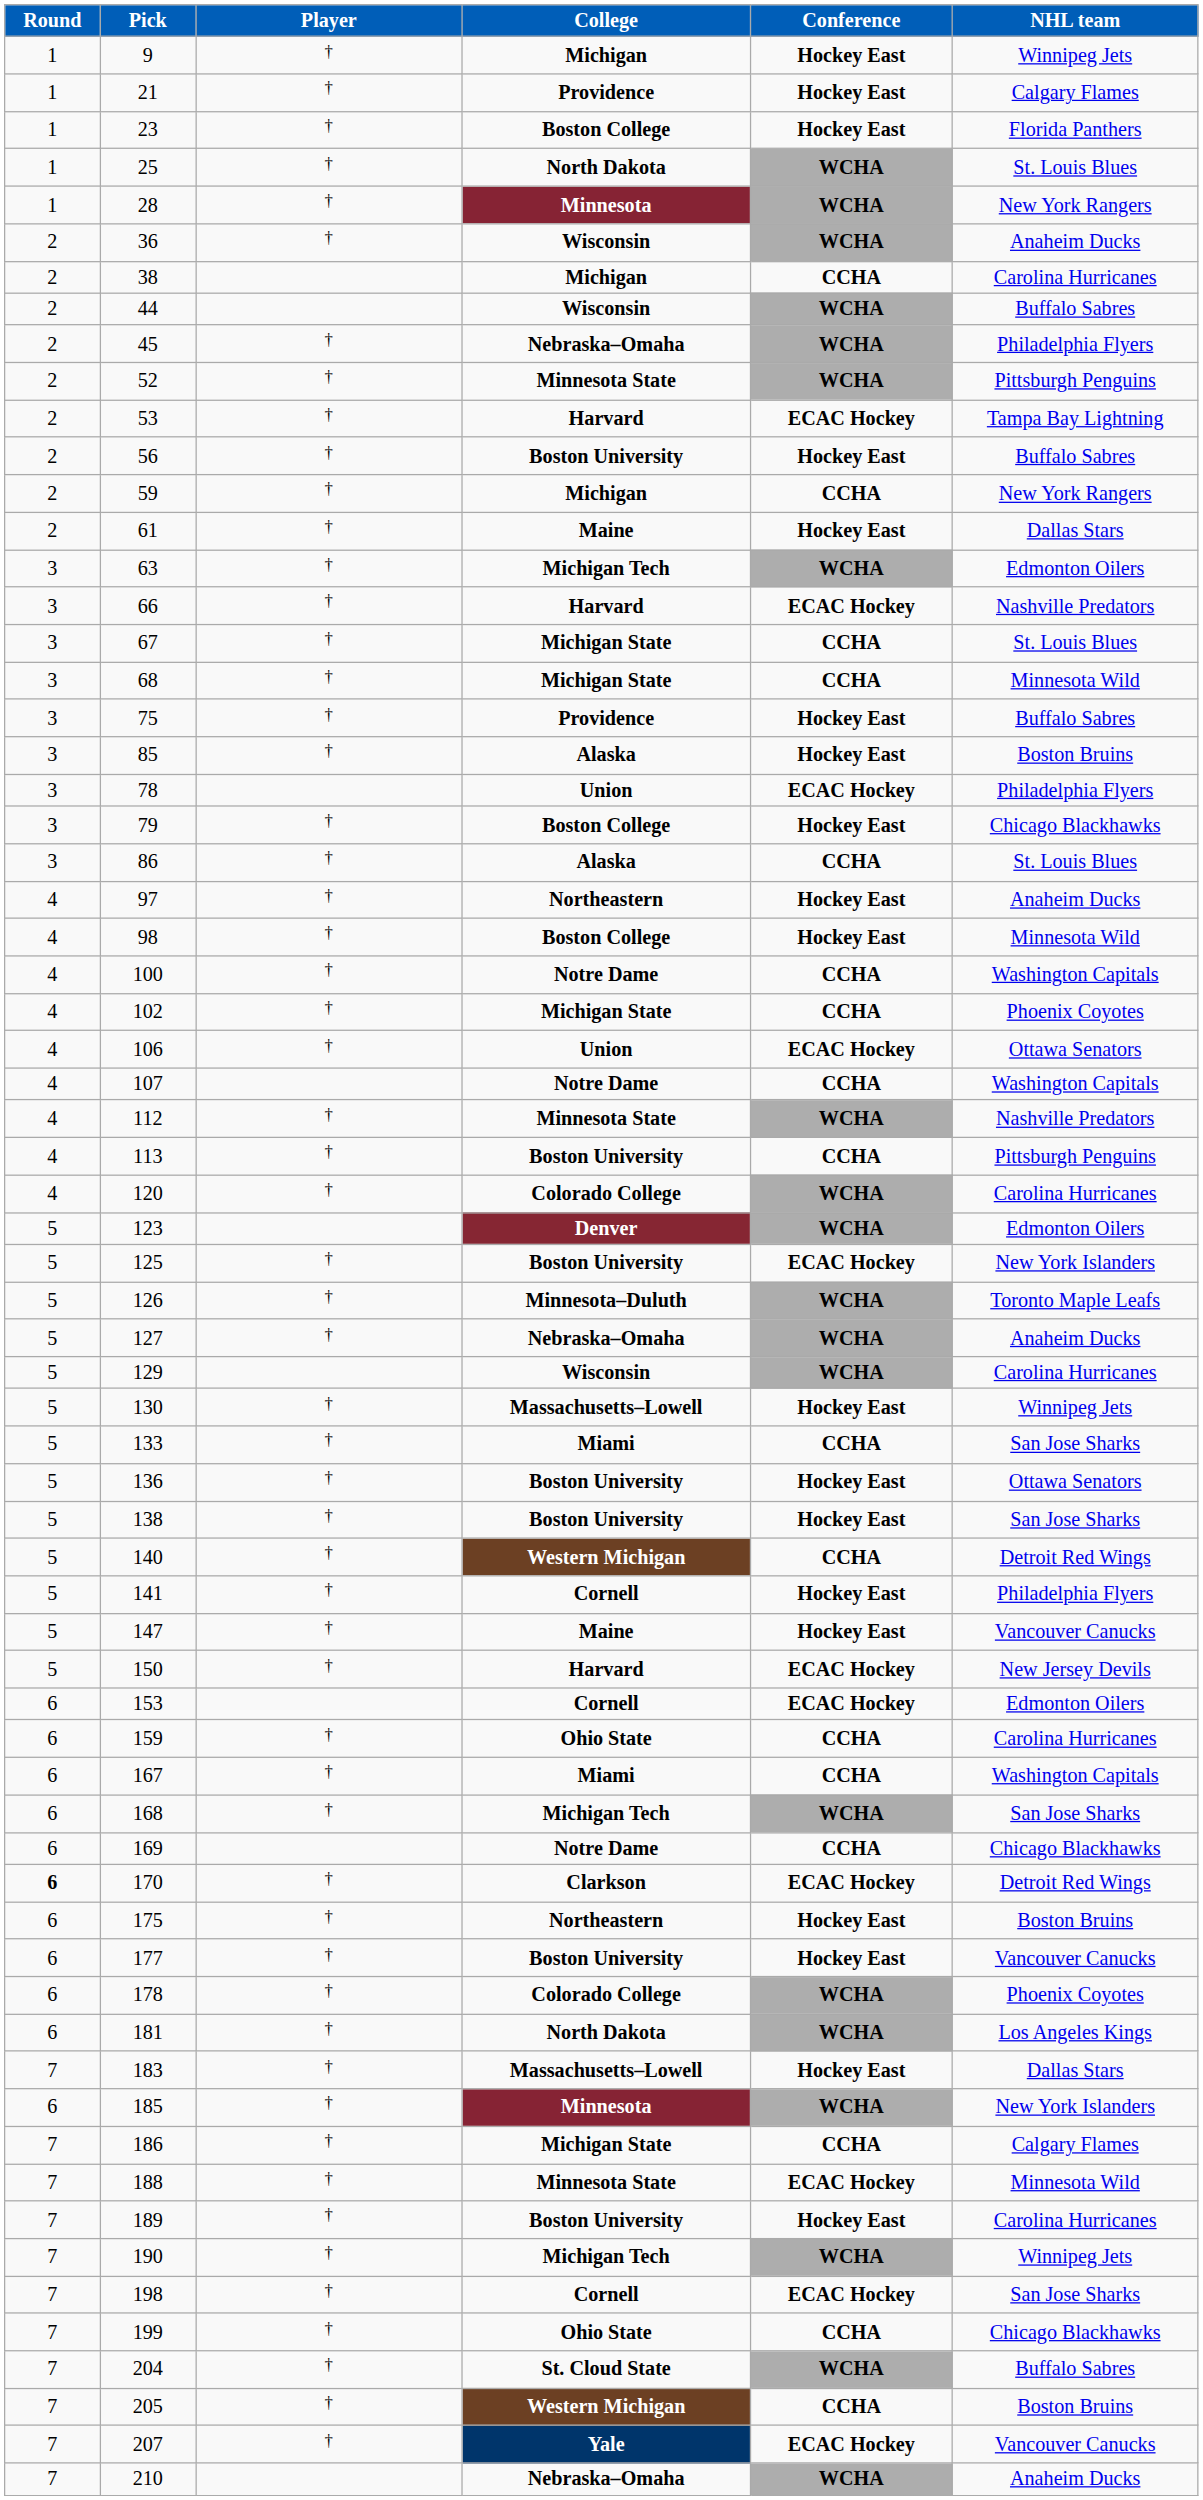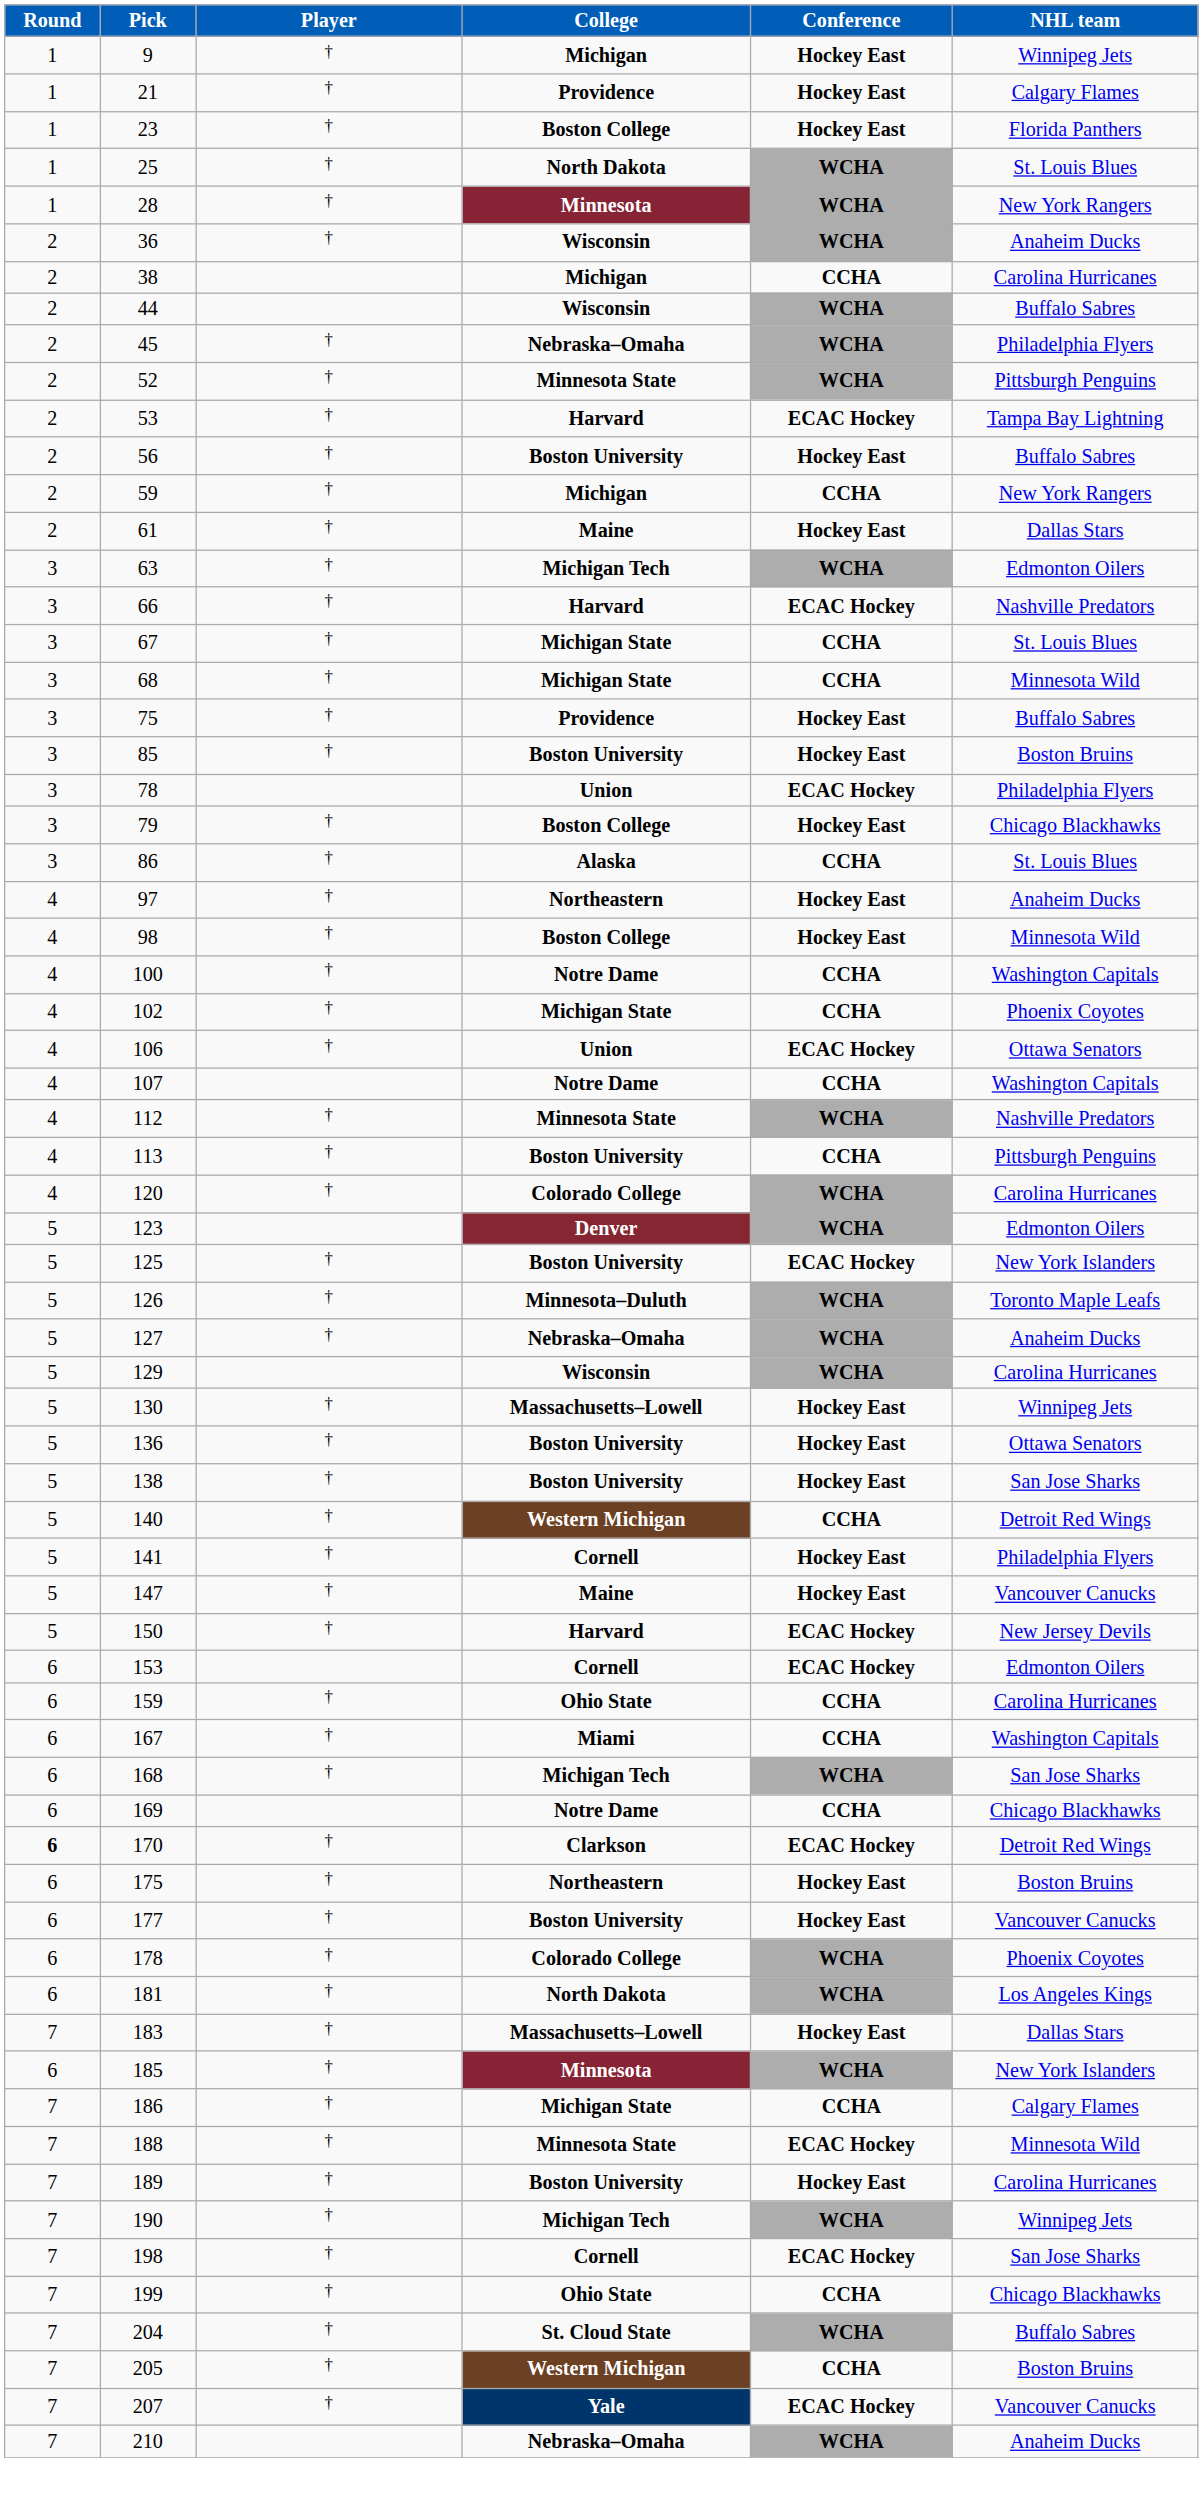(606, 755) Alaska -> (606, 755) Boston University
- row: (148, 1444)
